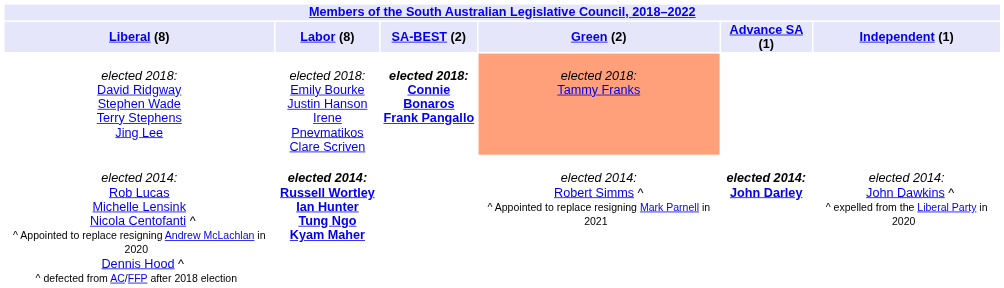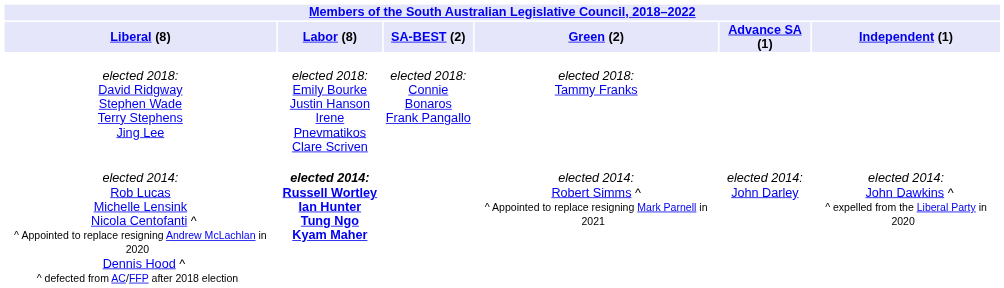(429, 97) bold -> (428, 97) normal
(599, 82) lightsalmon background -> (596, 82) no background
(766, 185) bold -> (765, 185) normal
